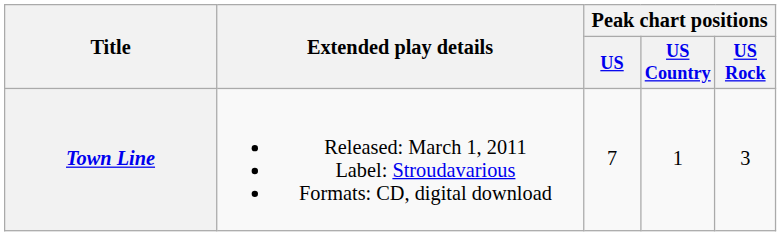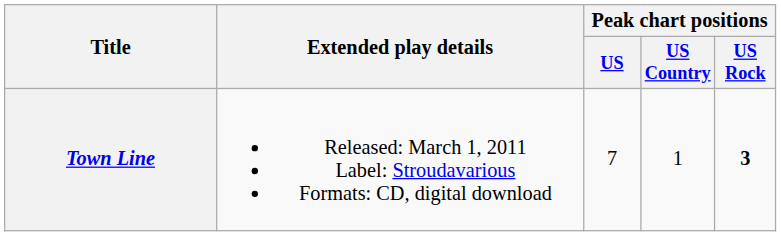(745, 159) normal -> (745, 159) bold
